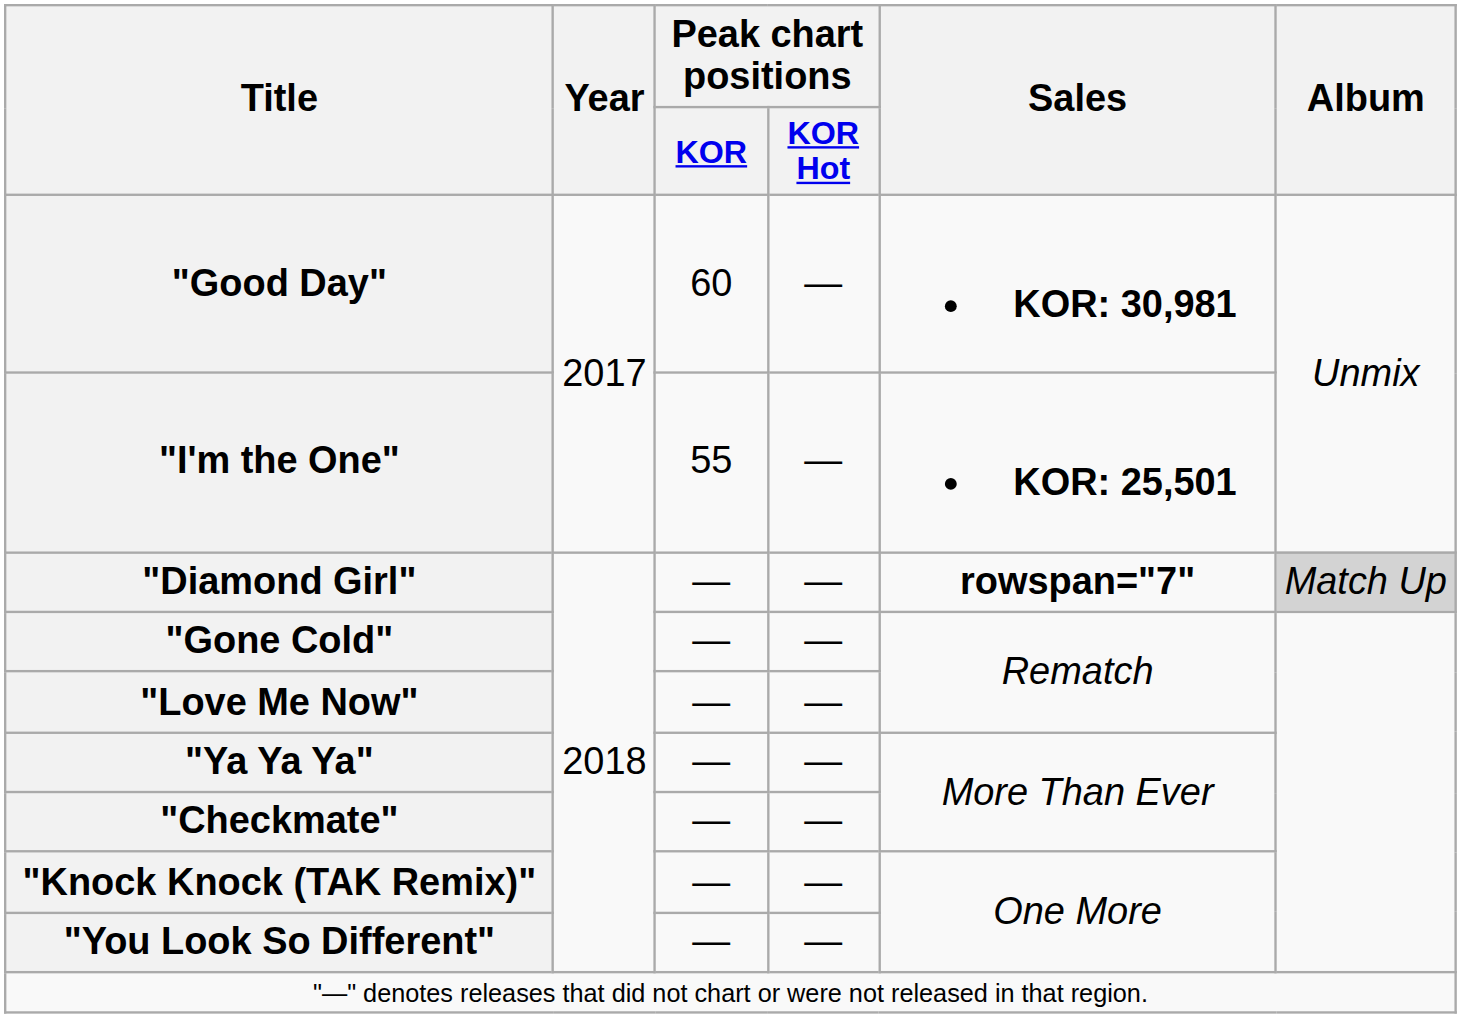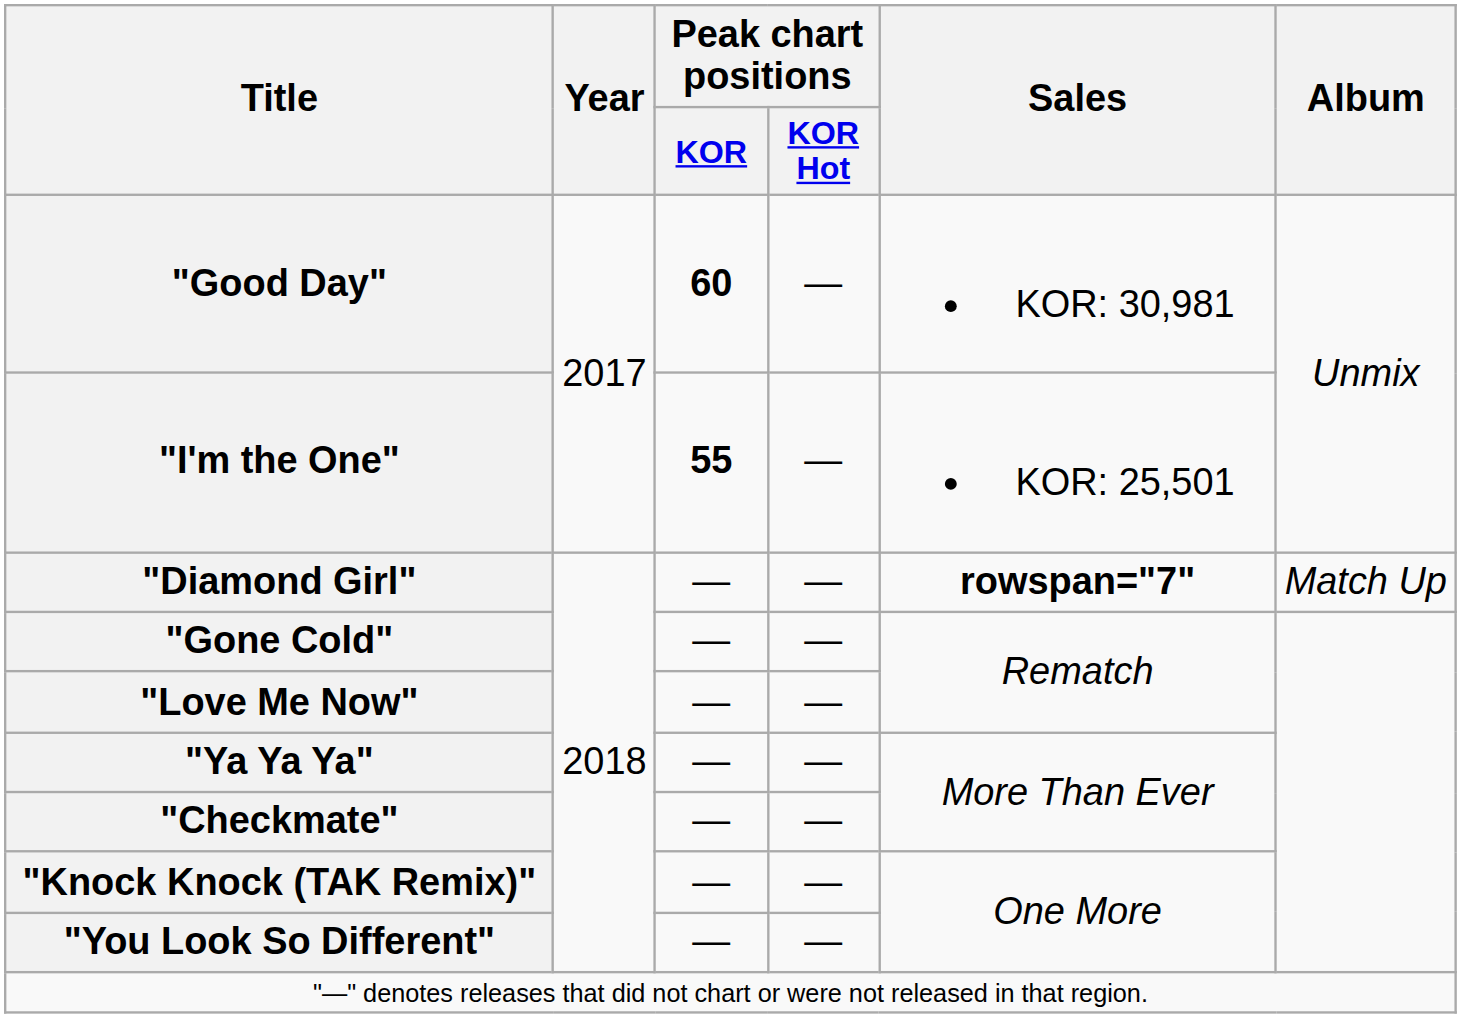(711, 282) normal -> (711, 282) bold
(1078, 305) bold -> (1078, 305) normal
(711, 461) normal -> (711, 461) bold
(1078, 484) bold -> (1078, 484) normal
(1366, 581) lightgrey background -> (1366, 581) no background
